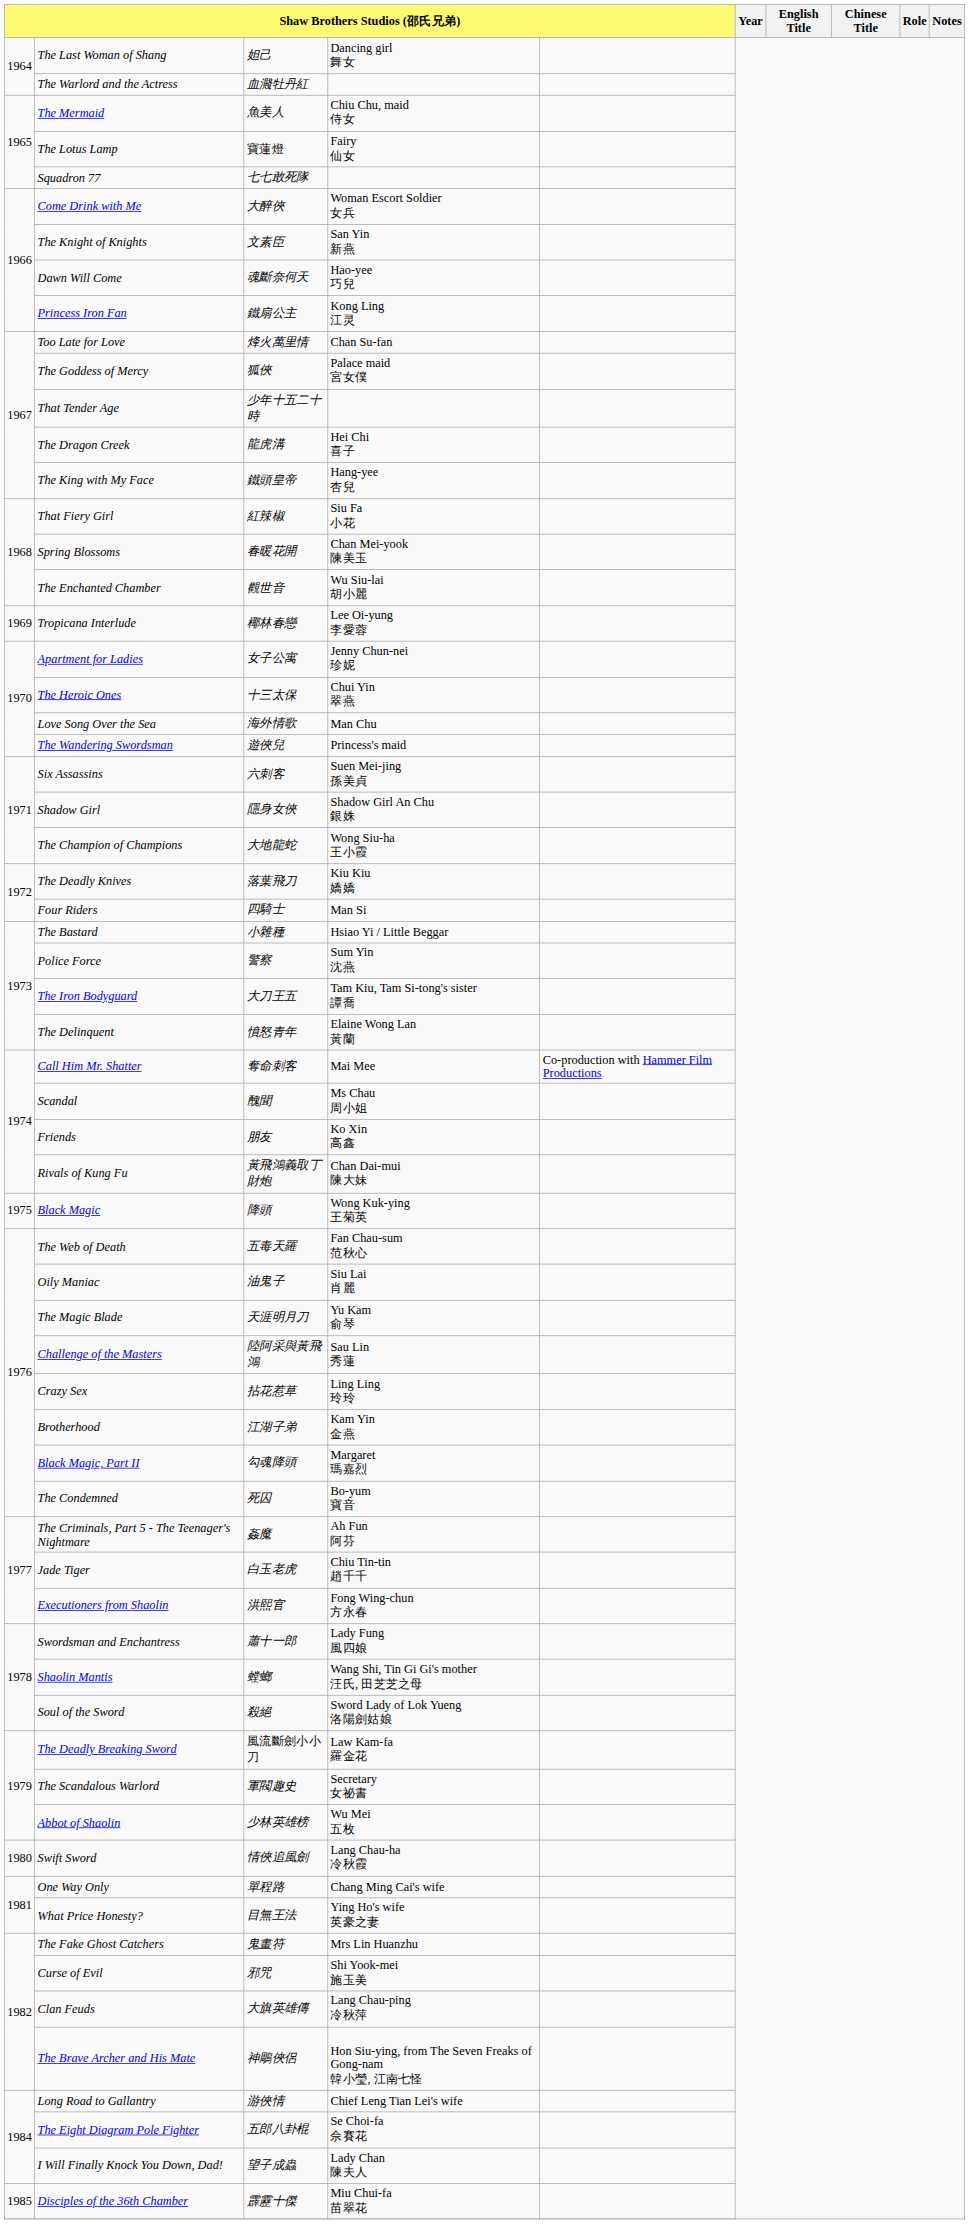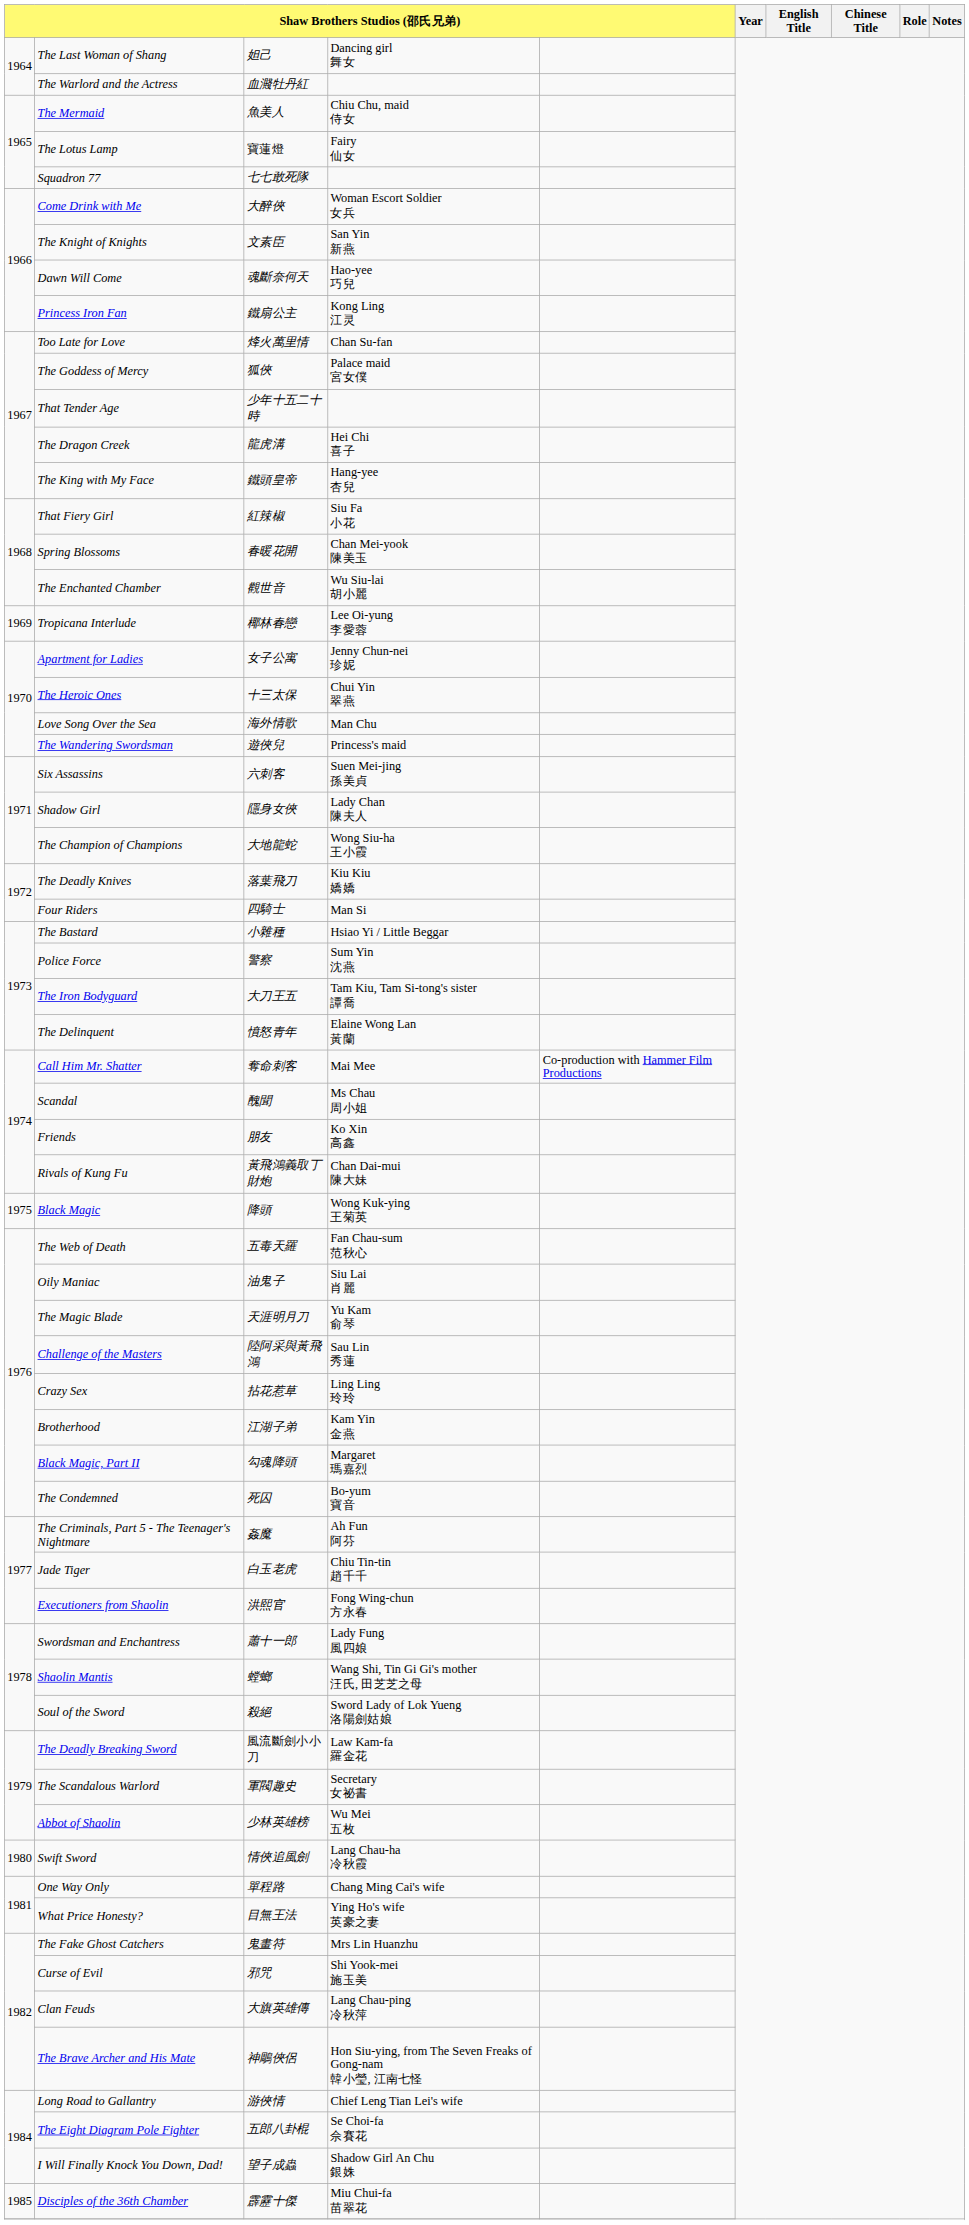(382, 809) Shadow Girl An Chu 銀姝 -> (358, 809) Lady Chan 陳夫人
(358, 2164) Lady Chan 陳夫人 -> (382, 2164) Shadow Girl An Chu 銀姝
